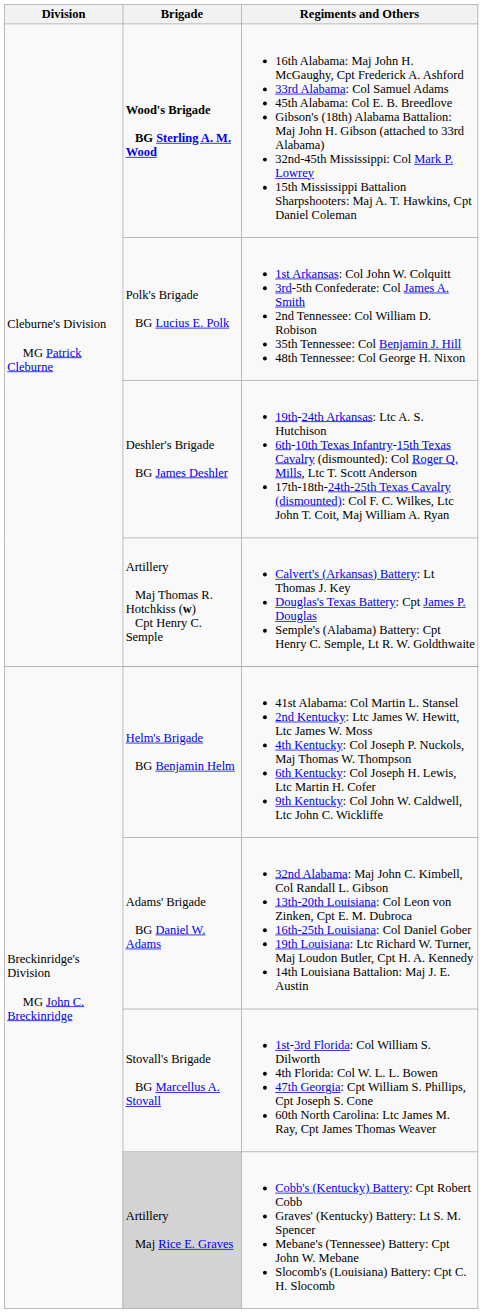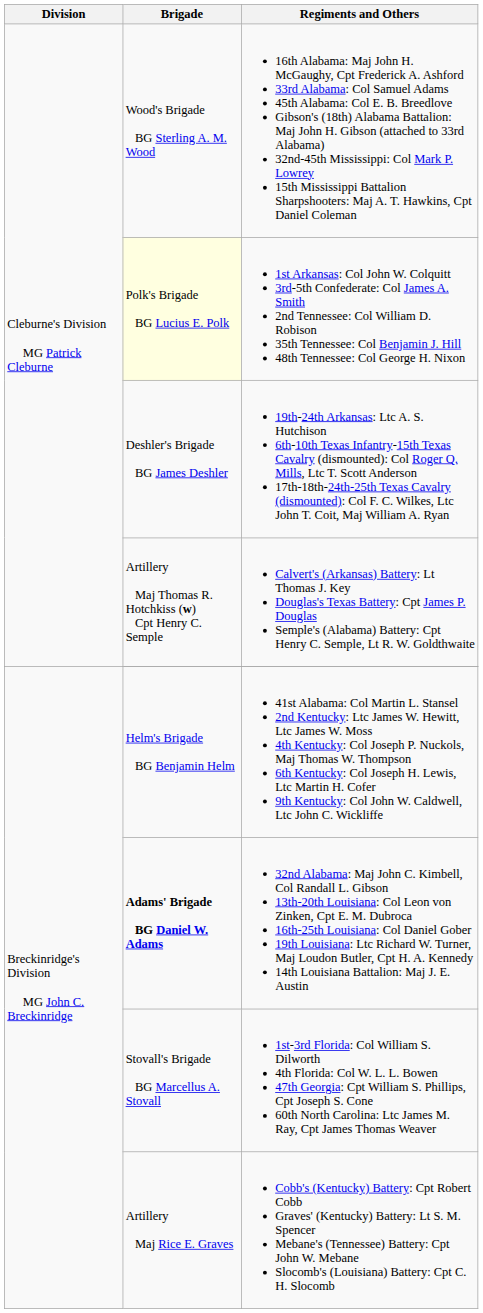(178, 130) bold -> (176, 130) normal
(177, 309) no background -> (177, 309) lightyellow background
(166, 923) normal -> (169, 923) bold
(180, 1230) lightgrey background -> (180, 1230) no background
